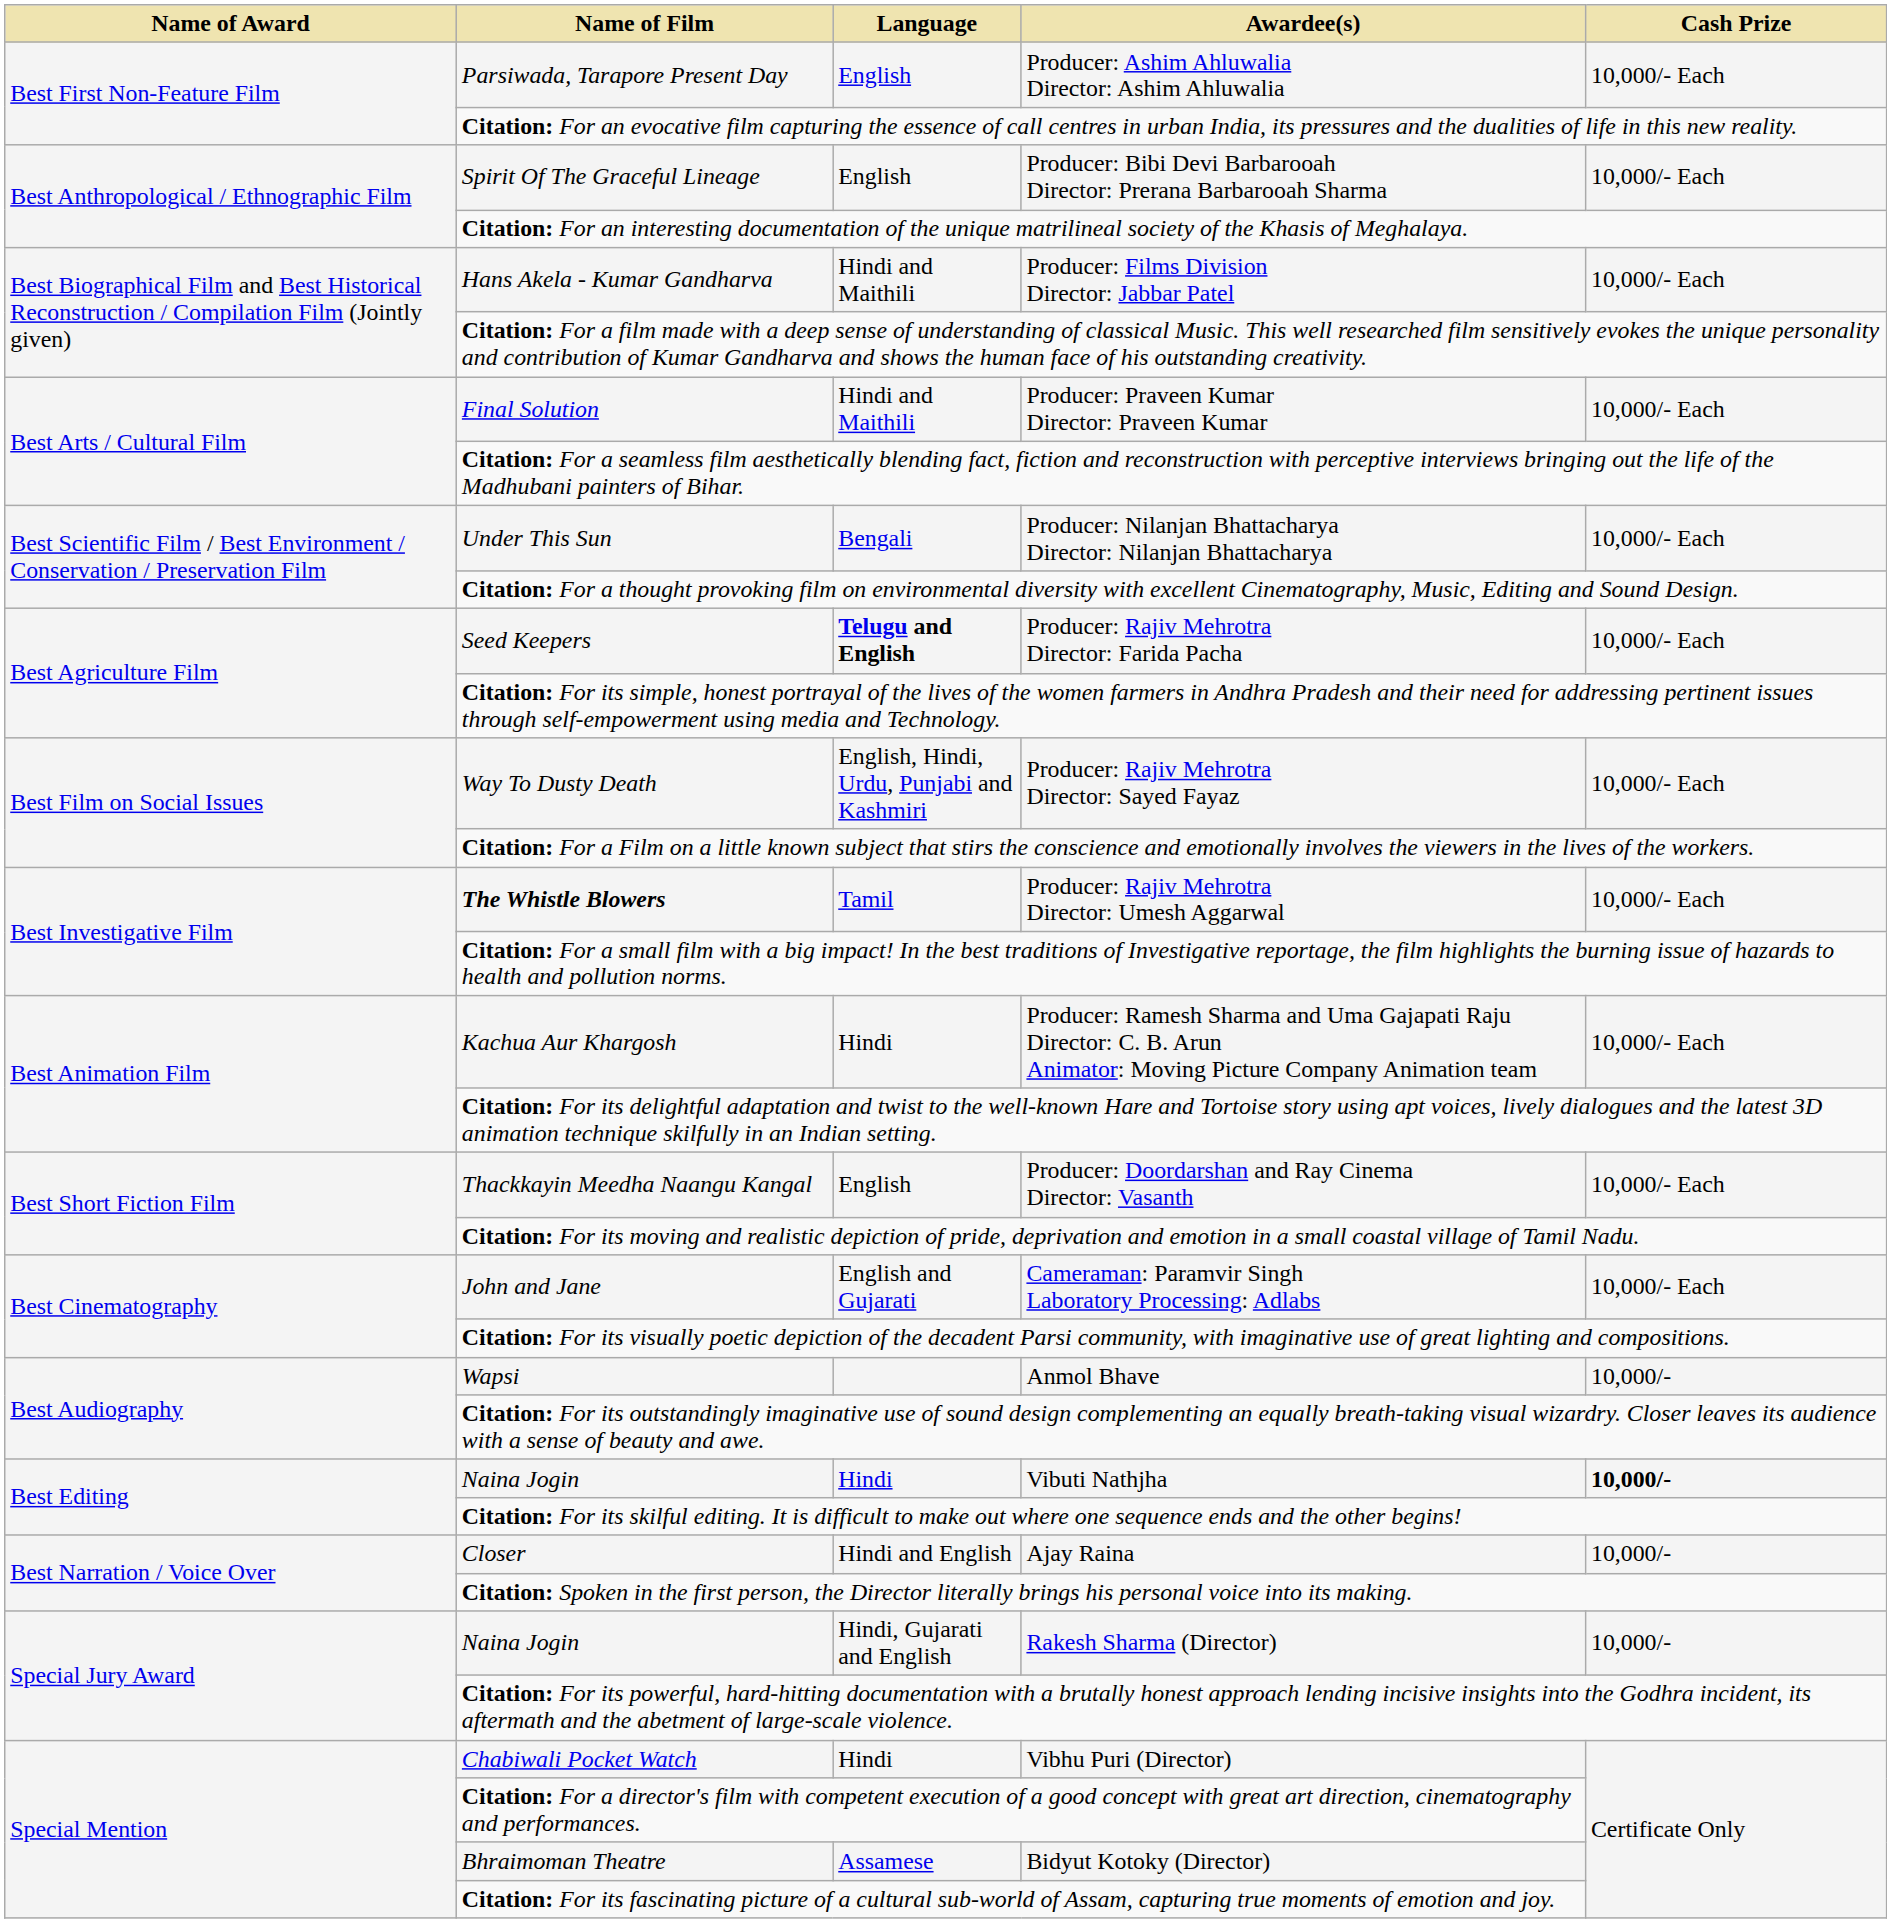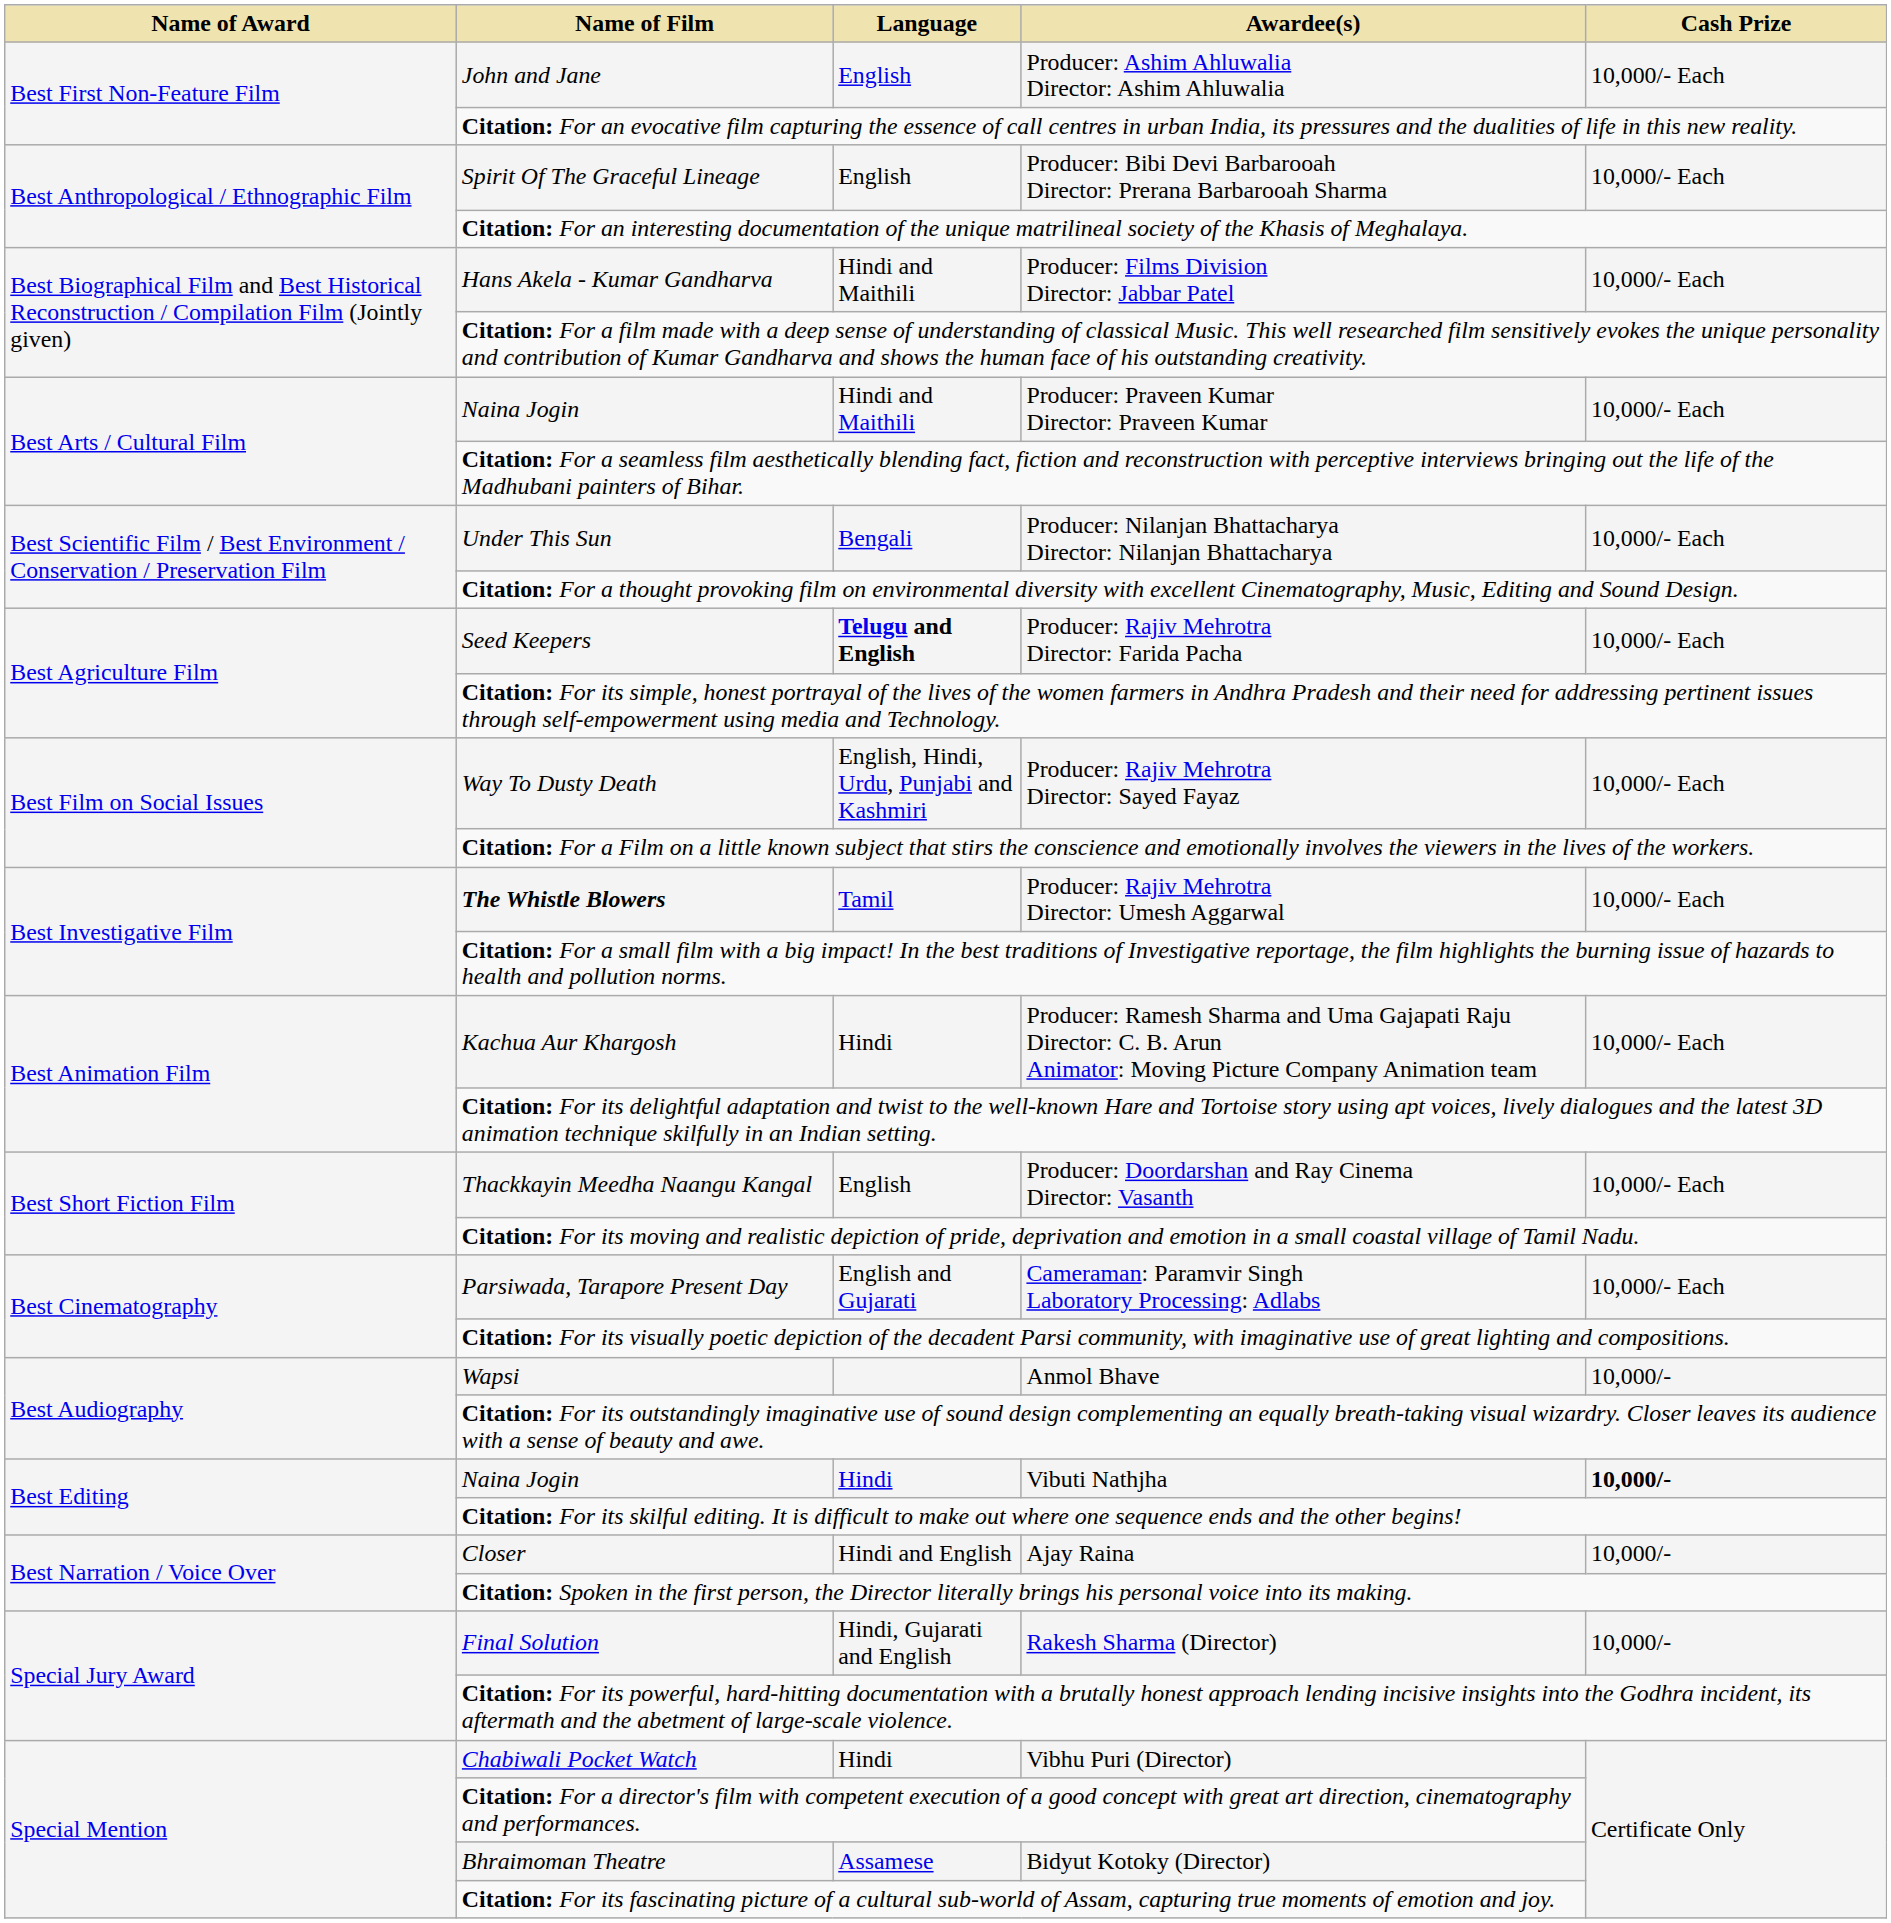(625, 74) Parsiwada, Tarapore Present Day -> (531, 74) John and Jane
(530, 408) Final Solution -> (520, 408) Naina Jogin
(531, 1286) John and Jane -> (625, 1286) Parsiwada, Tarapore Present Day
(520, 1642) Naina Jogin -> (530, 1642) Final Solution
